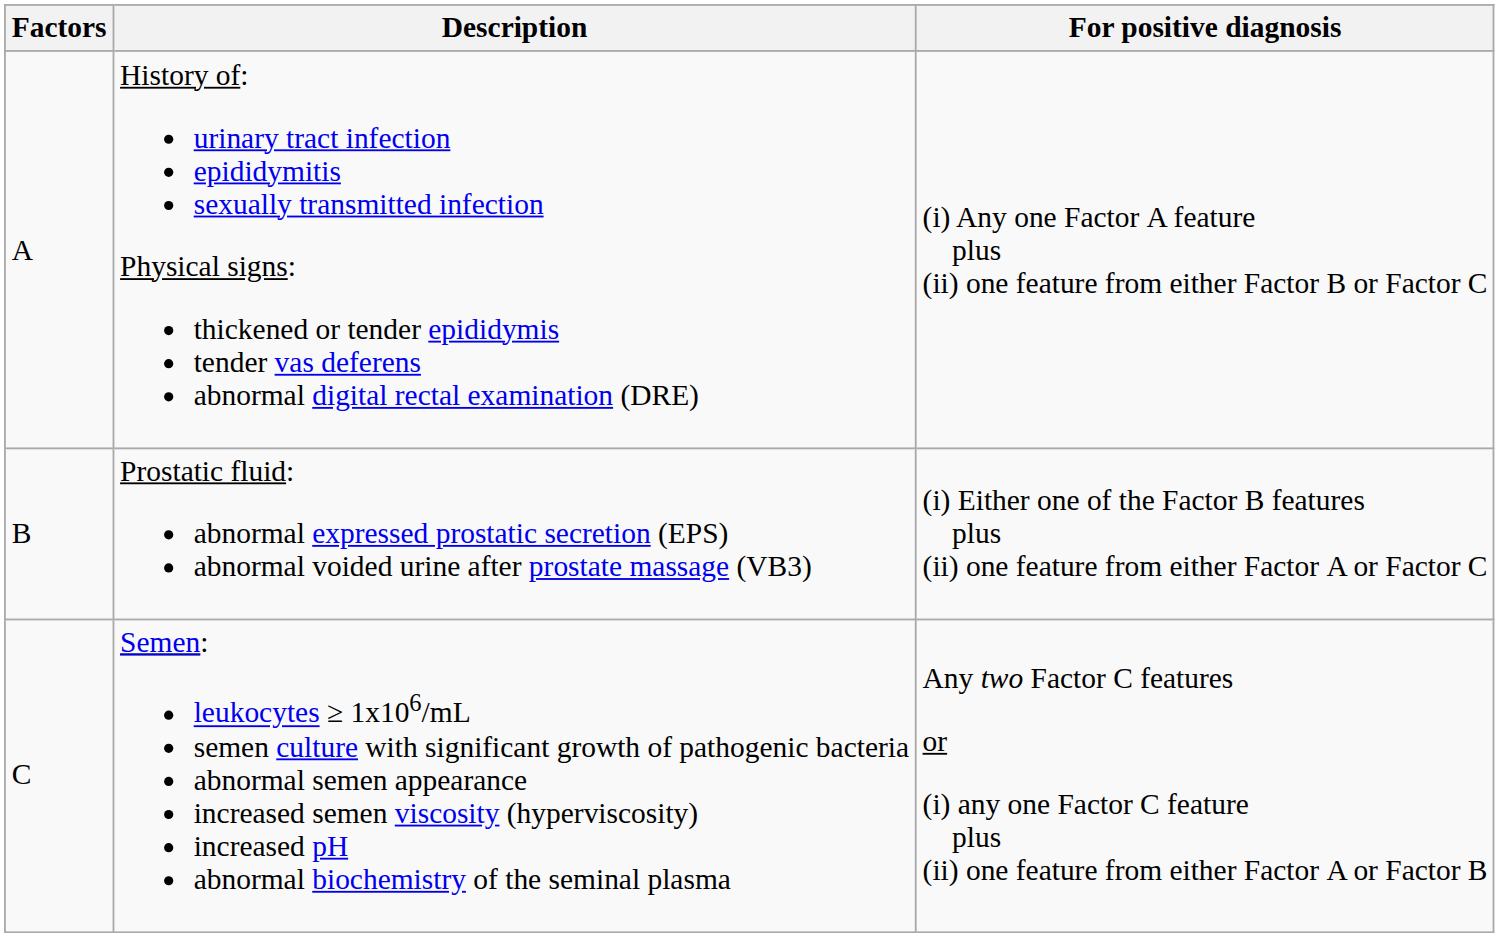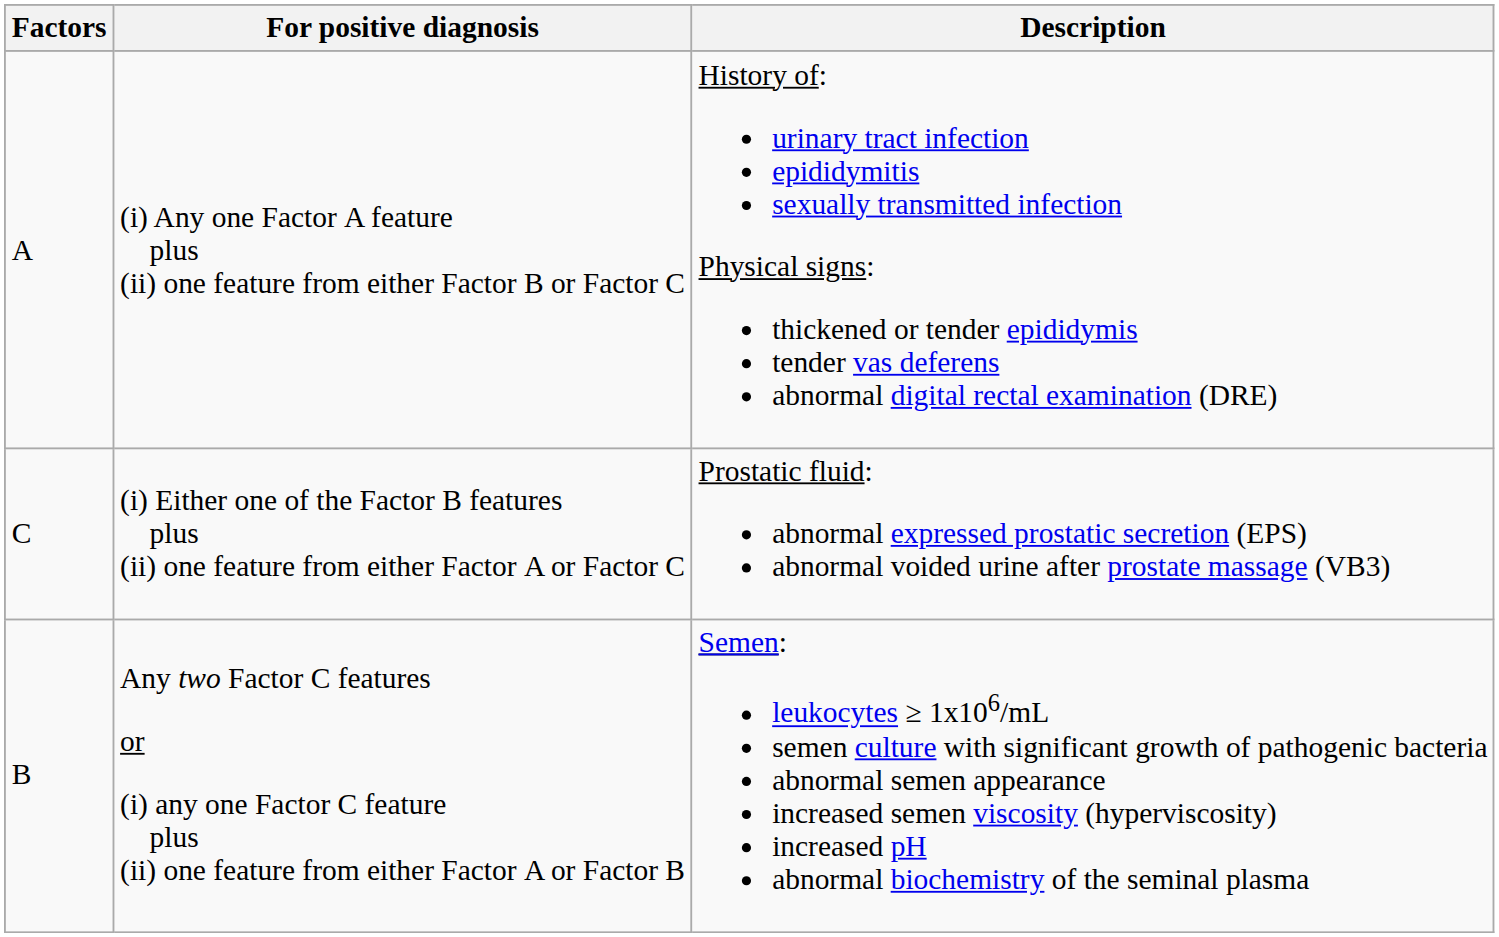columns swapped: (515, 27) <-> (1205, 27)
(22, 533) B -> (22, 533) C
(22, 775) C -> (22, 775) B
